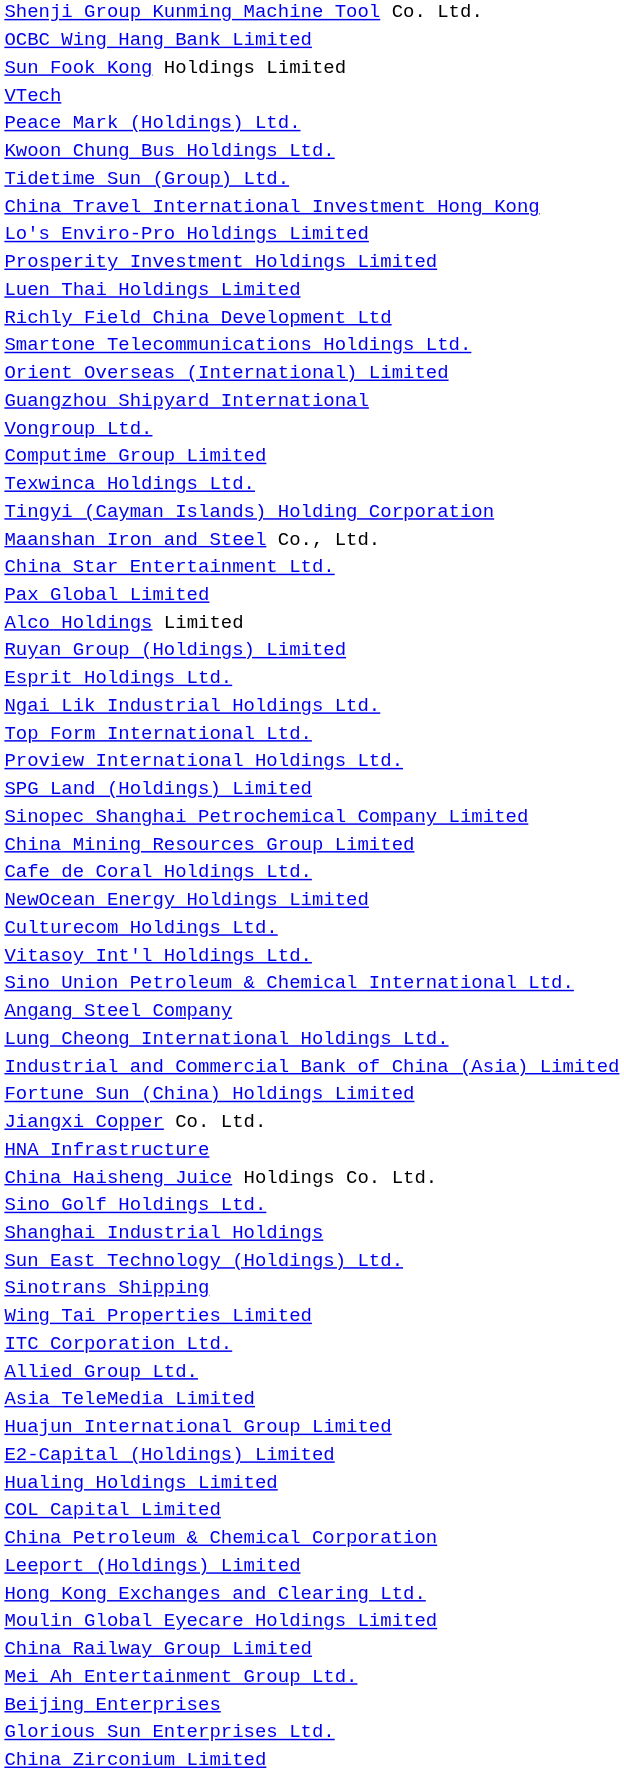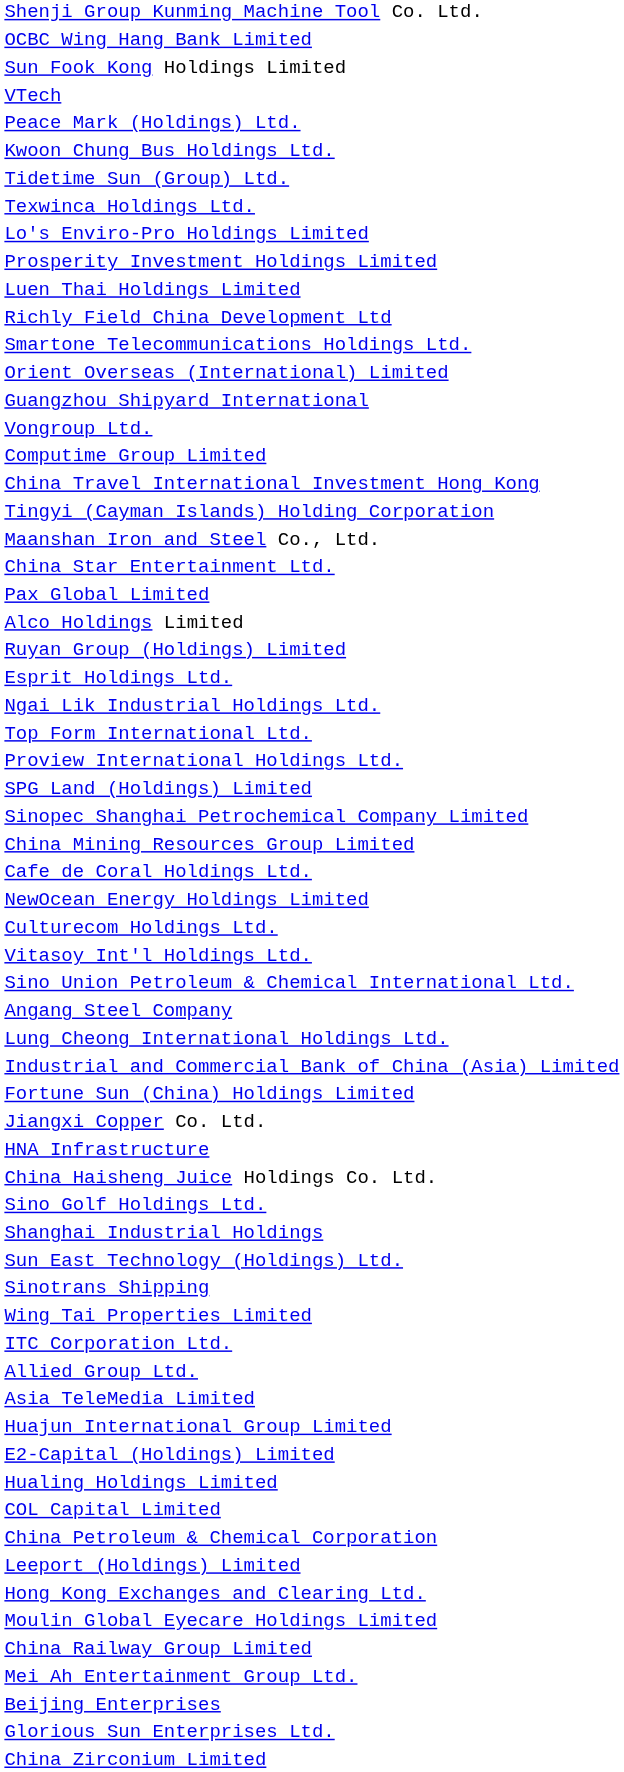(272, 207) China Travel International Investment Hong Kong -> (130, 207) Texwinca Holdings Ltd.
(130, 484) Texwinca Holdings Ltd. -> (272, 484) China Travel International Investment Hong Kong
